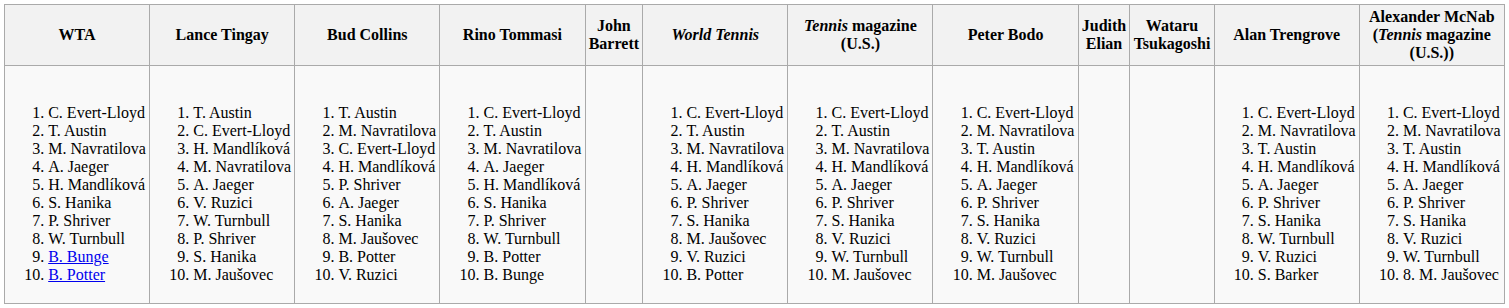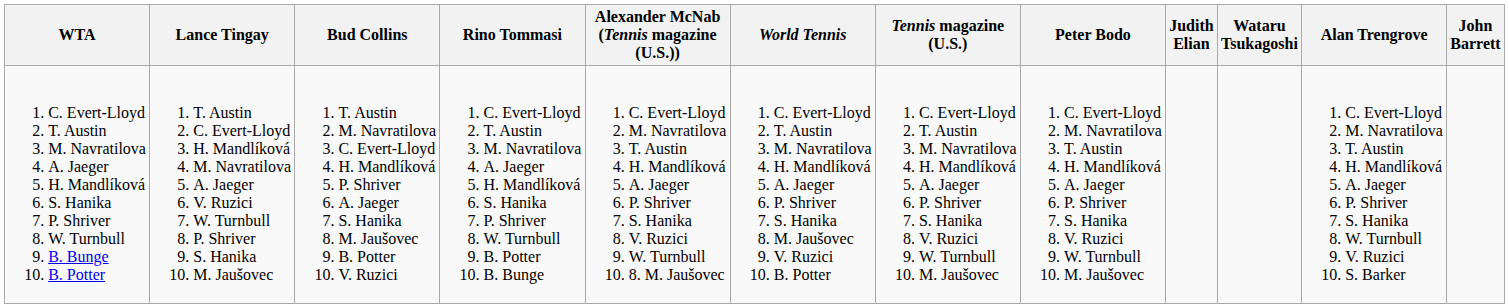columns swapped: (614, 35) <-> (1432, 35)
